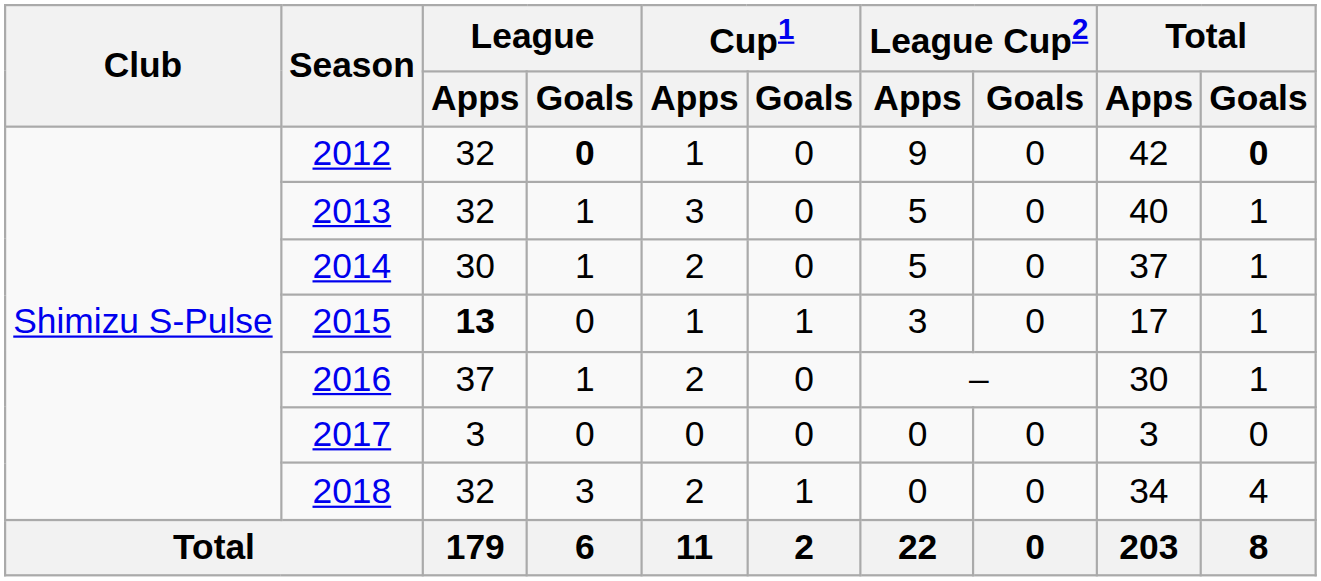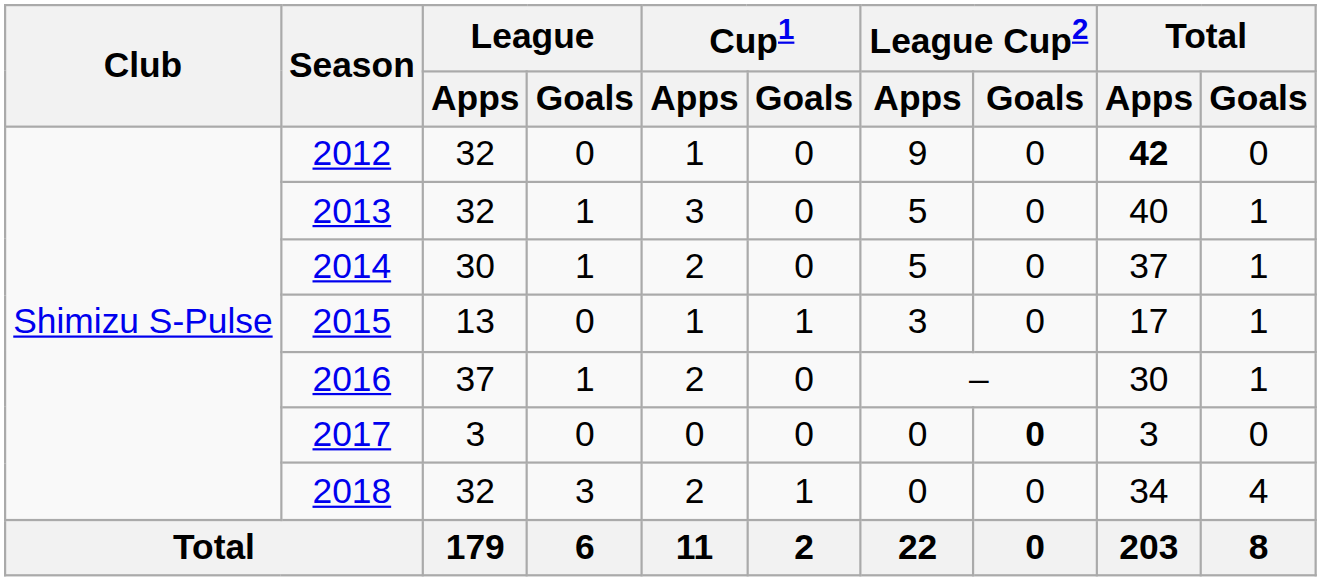(585, 154) bold -> (585, 154) normal
(1149, 154) normal -> (1149, 154) bold
(1258, 154) bold -> (1258, 154) normal
(475, 322) bold -> (475, 322) normal
(1035, 434) normal -> (1035, 434) bold
